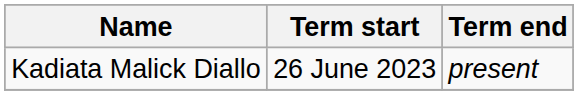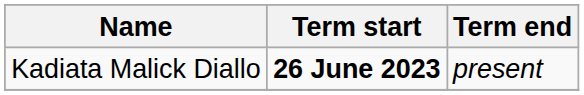(355, 69) normal -> (357, 69) bold
